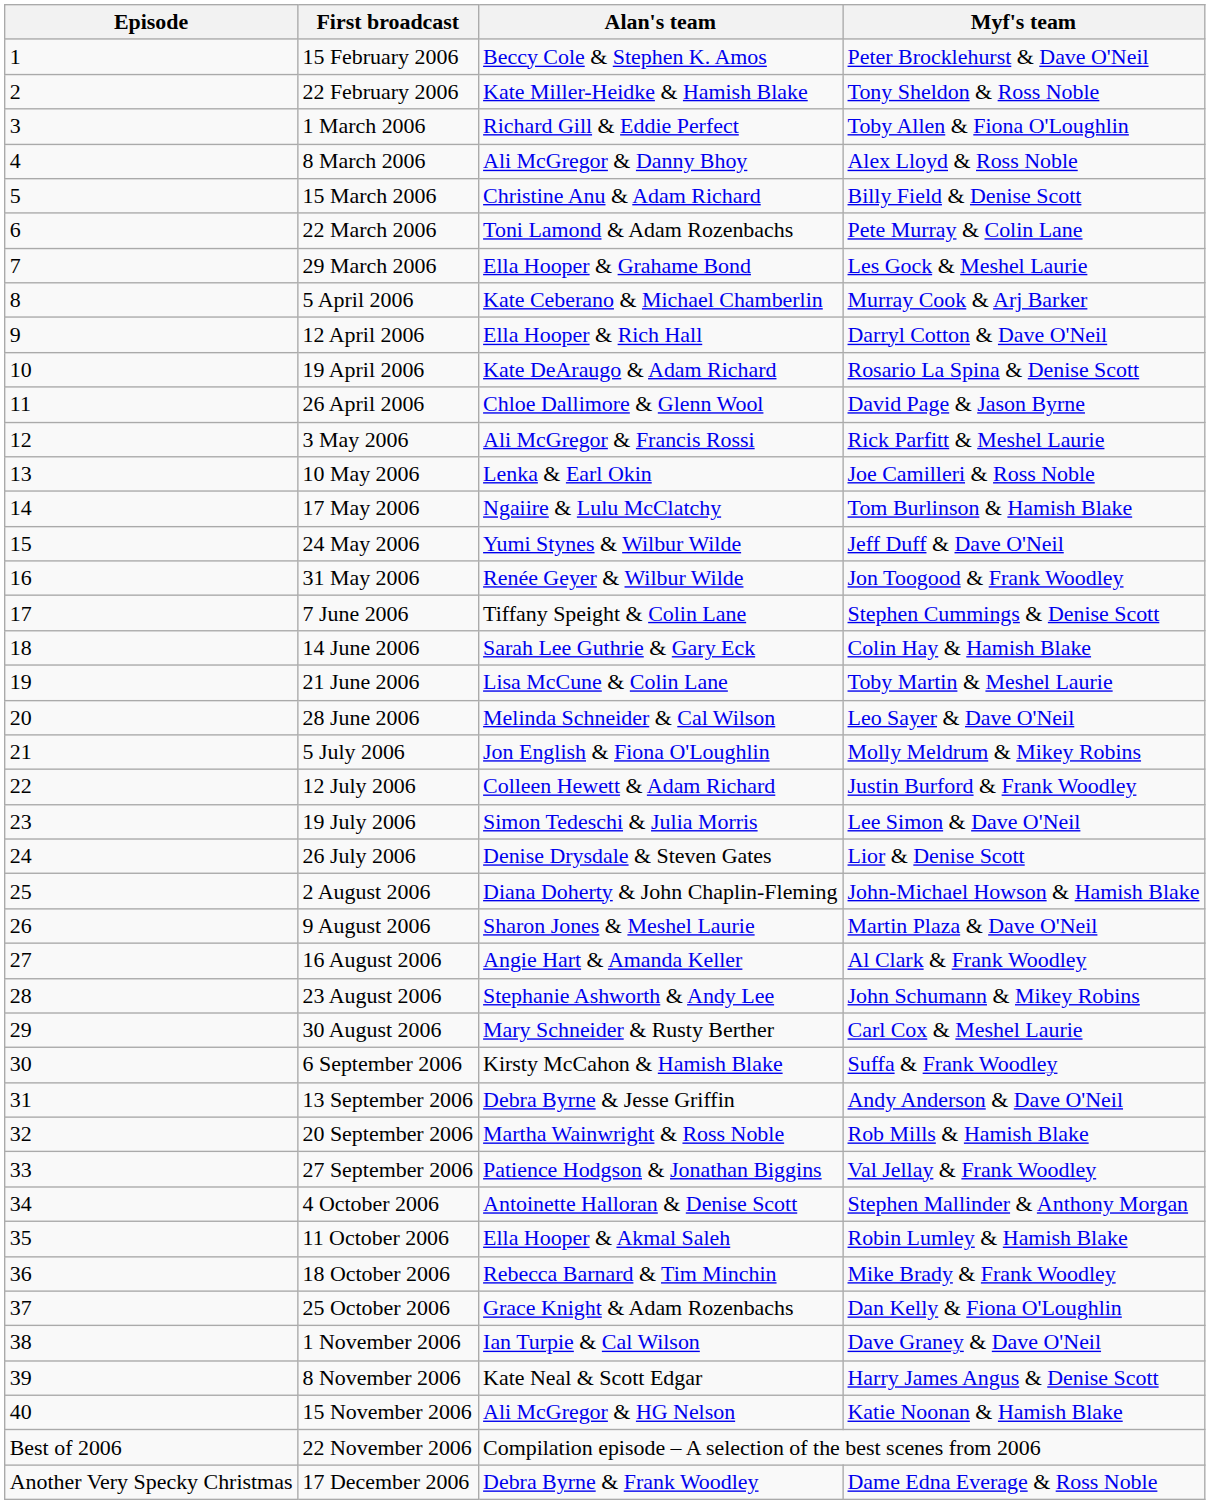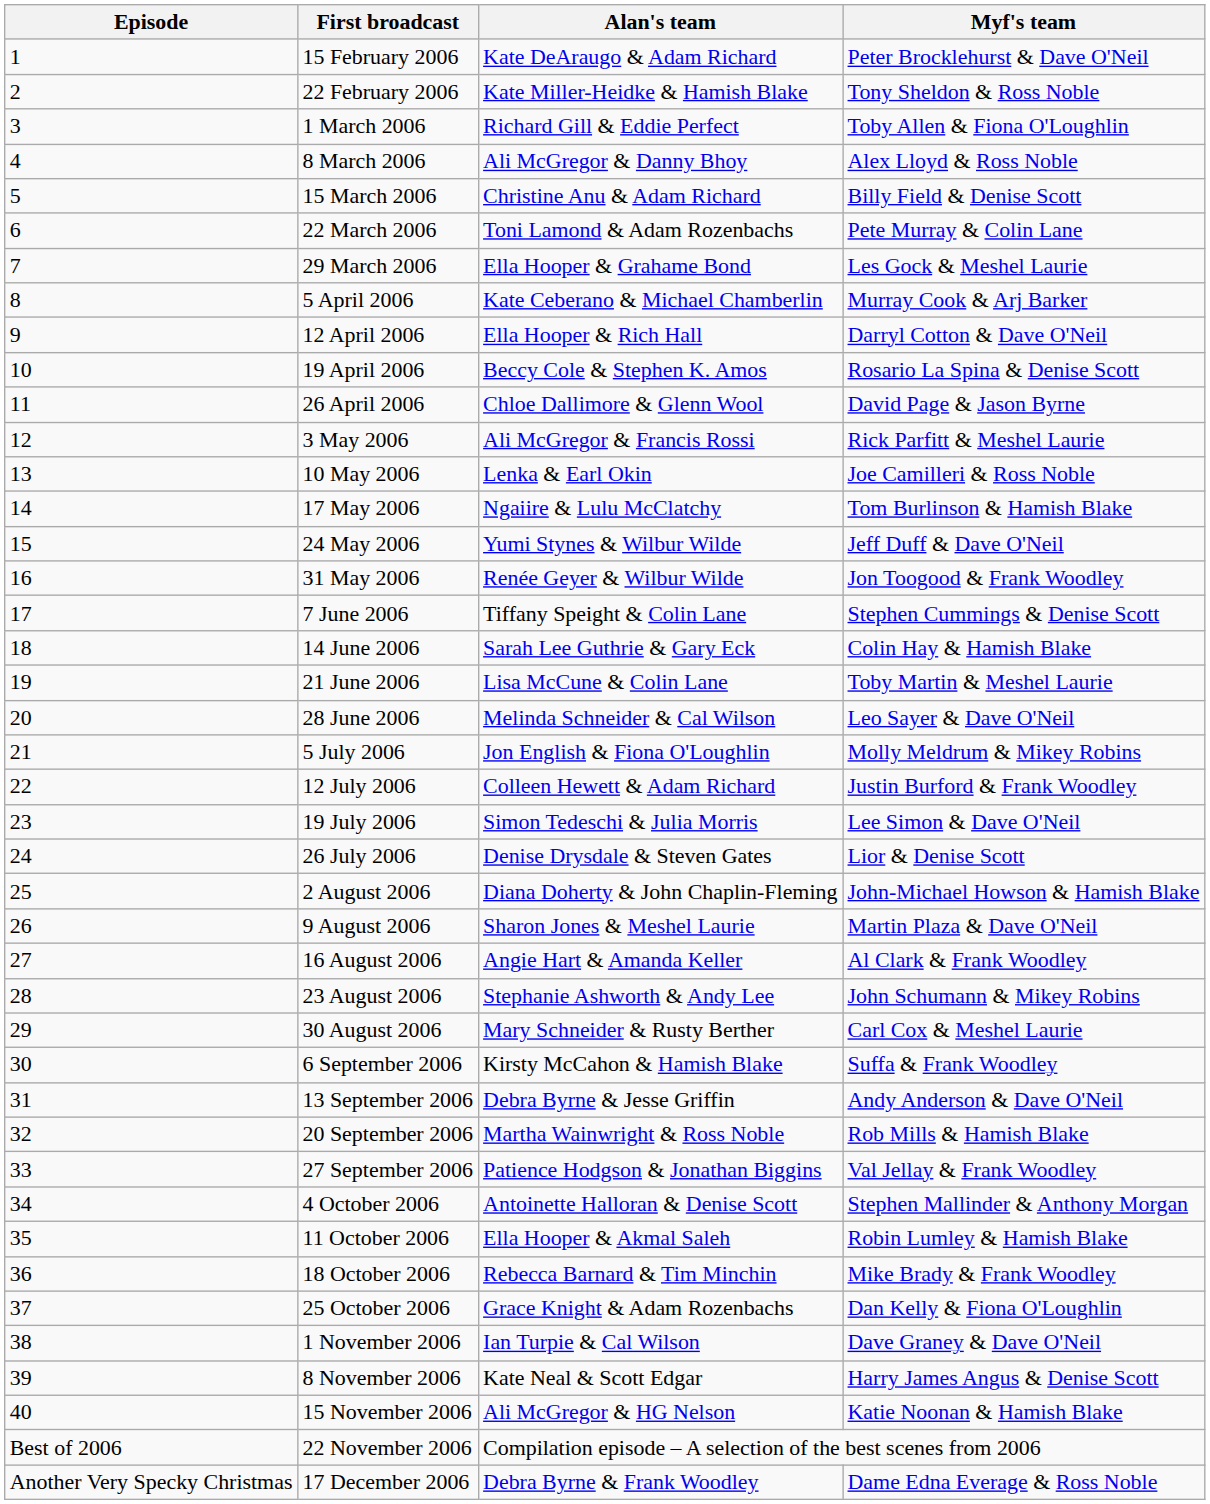(625, 56) Beccy Cole & Stephen K. Amos -> (630, 56) Kate DeAraugo & Adam Richard
(630, 369) Kate DeAraugo & Adam Richard -> (625, 369) Beccy Cole & Stephen K. Amos
